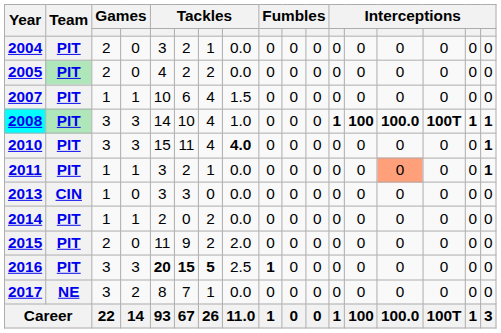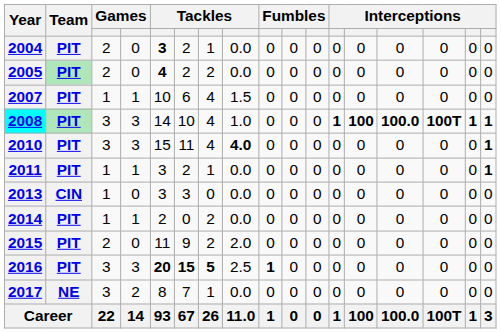(162, 48) normal -> (162, 48) bold
(162, 72) normal -> (162, 72) bold
(400, 169) lightsalmon background -> (400, 169) no background
